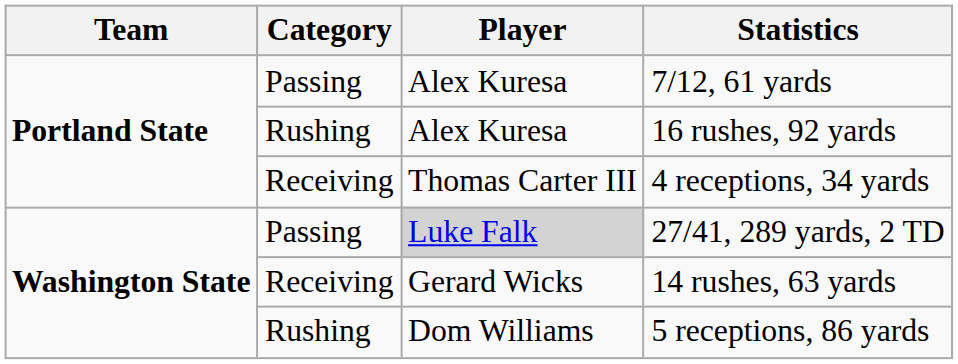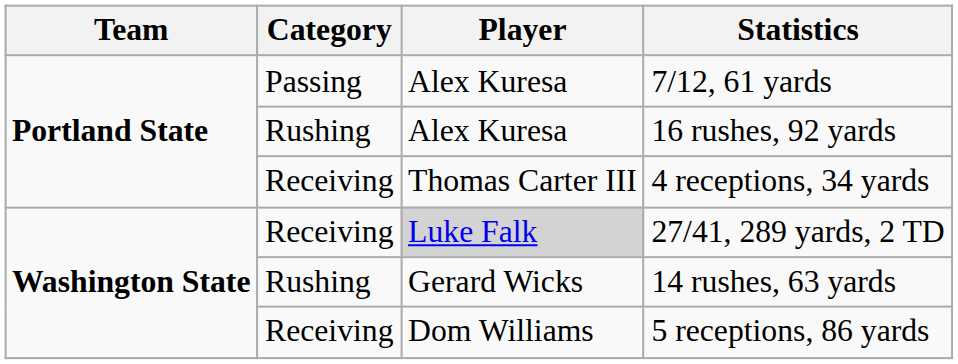(313, 231) Passing -> (329, 231) Receiving
(329, 281) Receiving -> (318, 281) Rushing
(318, 331) Rushing -> (329, 331) Receiving
